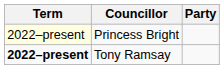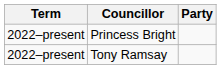(46, 34) lightyellow background -> (46, 34) no background
(48, 54) bold -> (46, 54) normal
